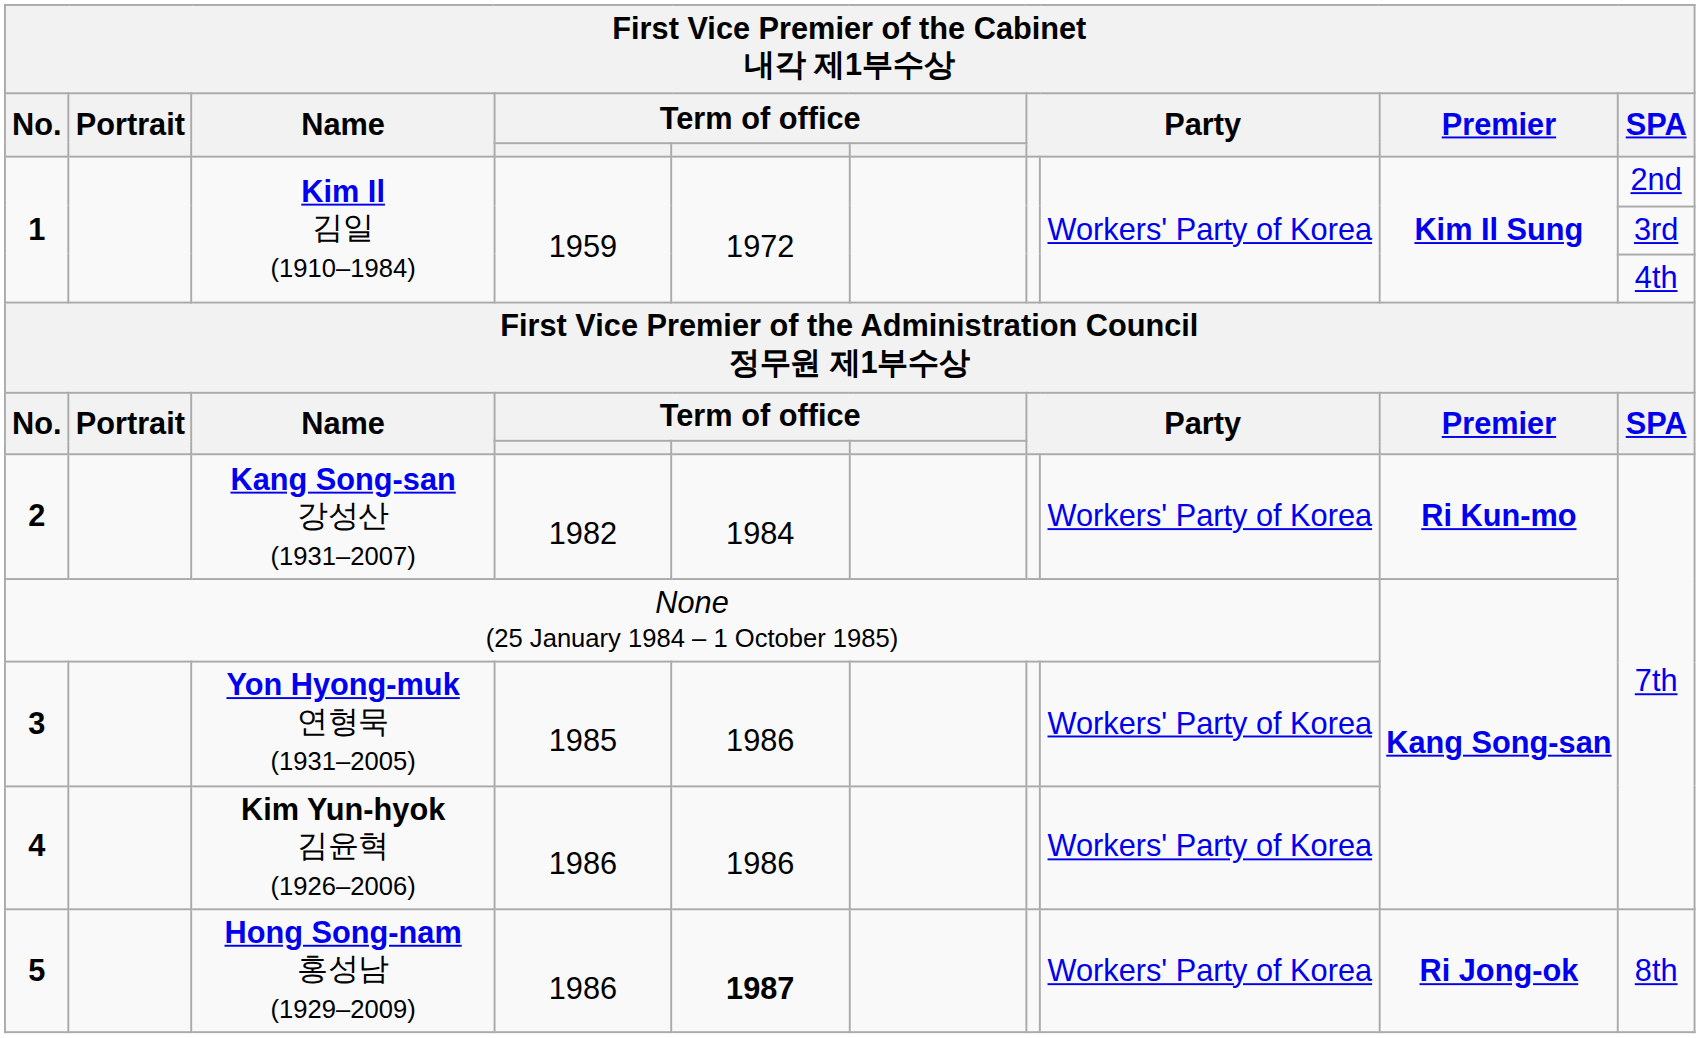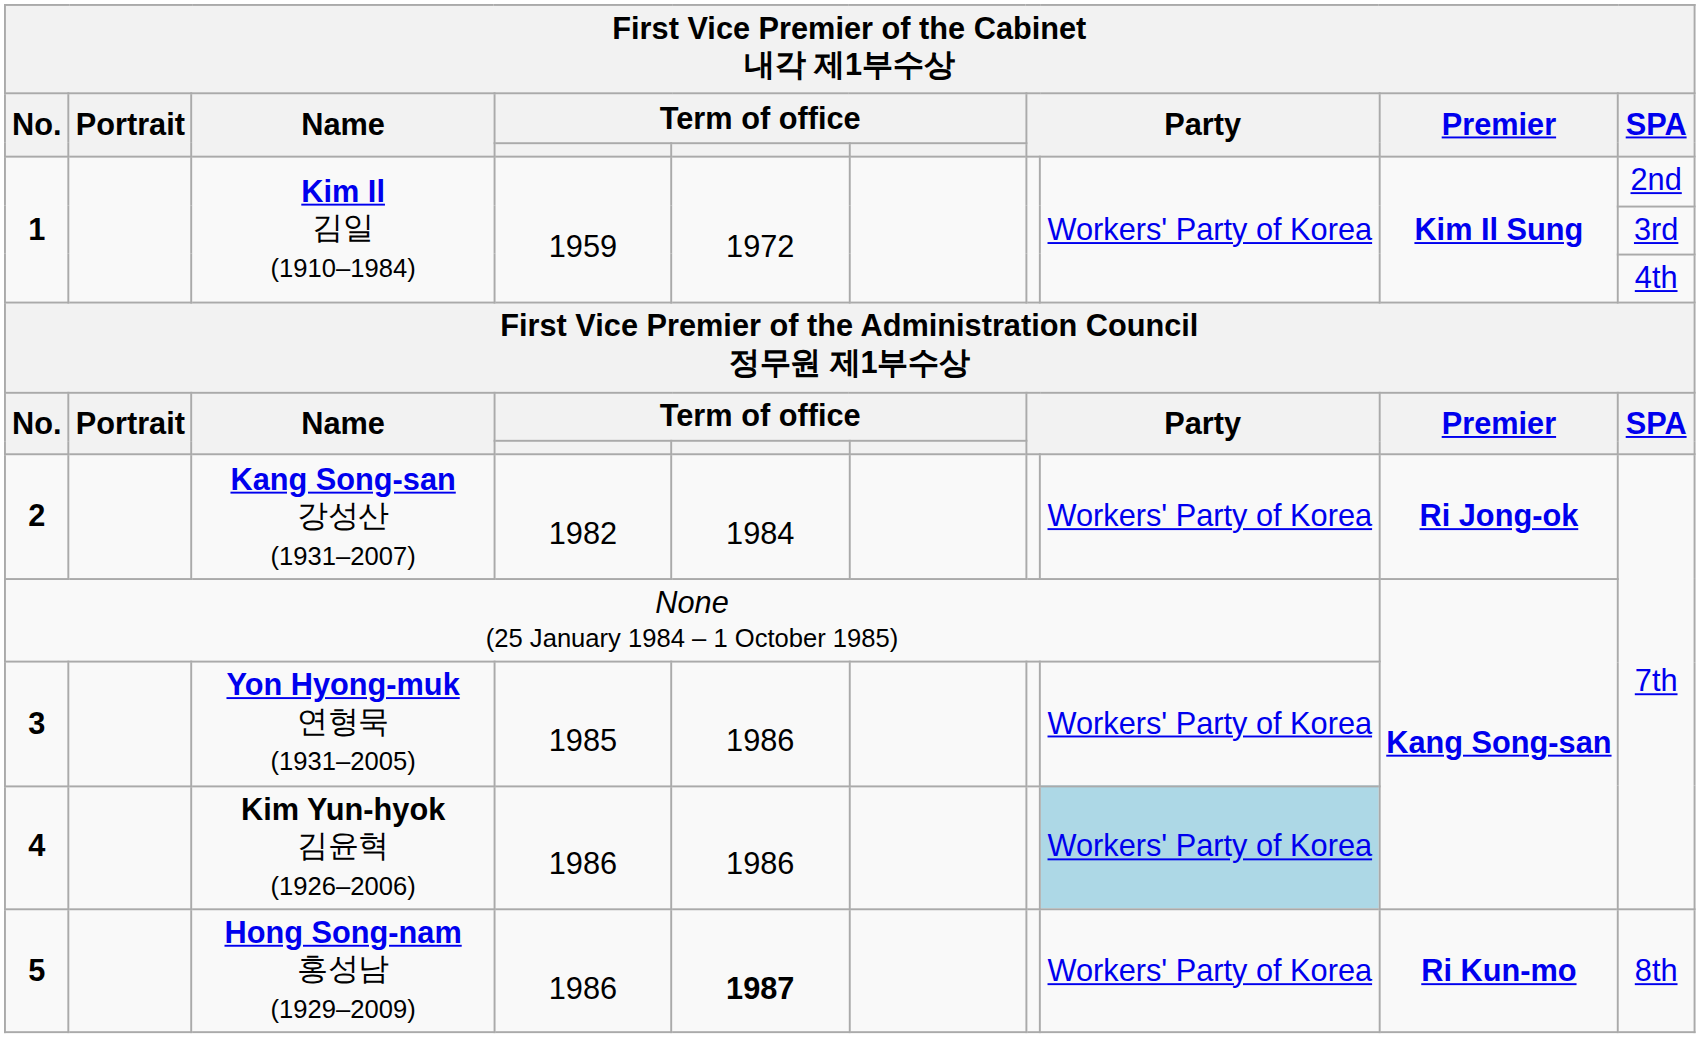(1499, 516) Ri Kun-mo -> (1499, 516) Ri Jong-ok
(1210, 846) no background -> (1210, 846) lightblue background
(1499, 970) Ri Jong-ok -> (1499, 970) Ri Kun-mo
